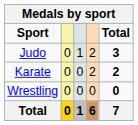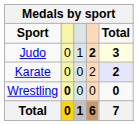(93, 52) normal -> (93, 52) bold
(116, 52) no background -> (116, 52) lightyellow background
(116, 72) no background -> (116, 72) lavender background
(67, 91) normal -> (67, 91) bold
